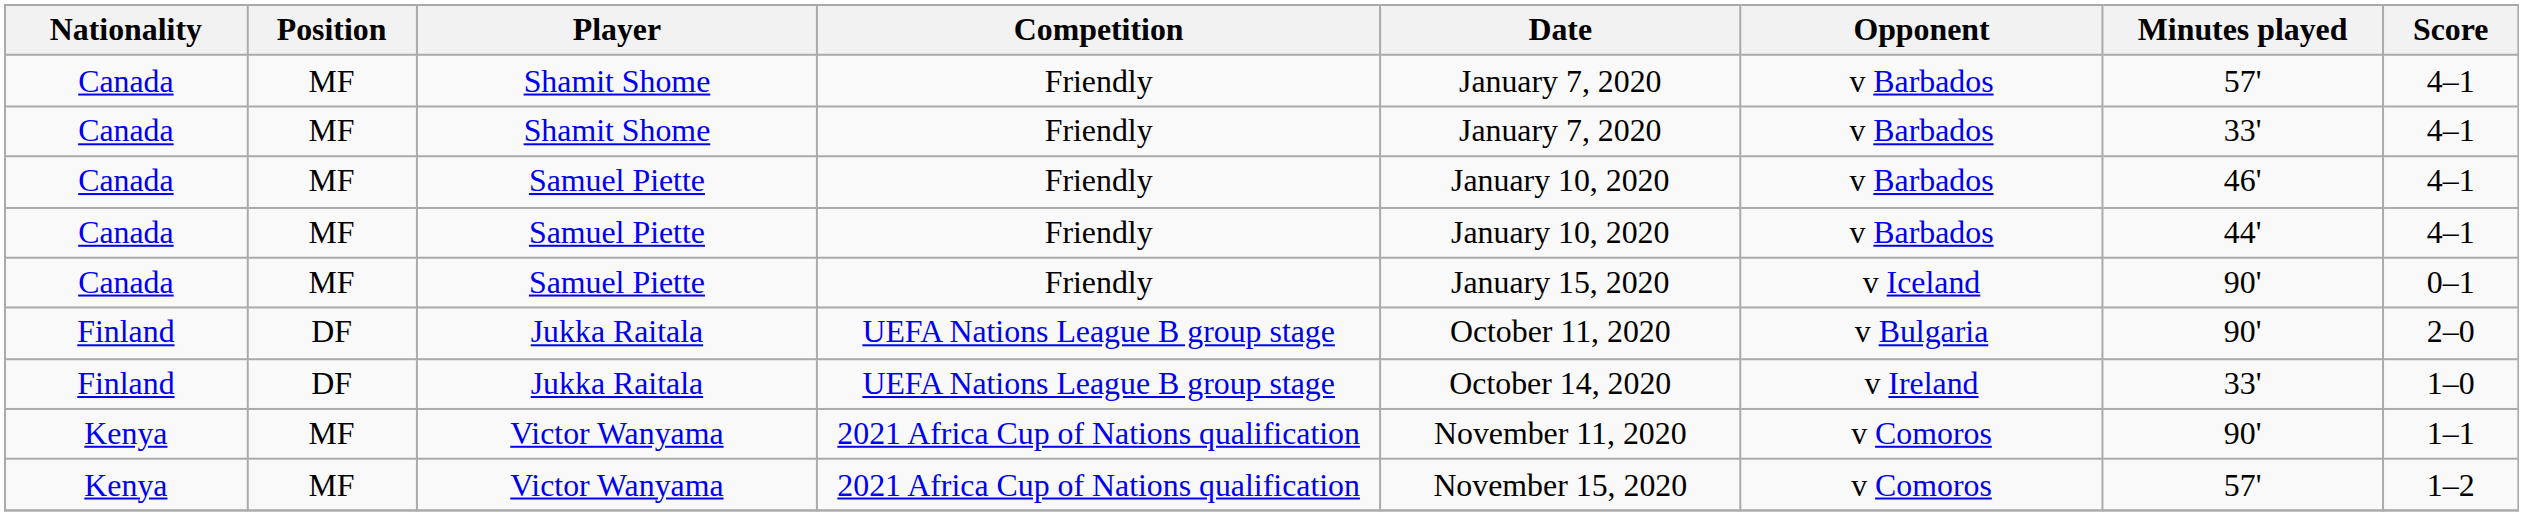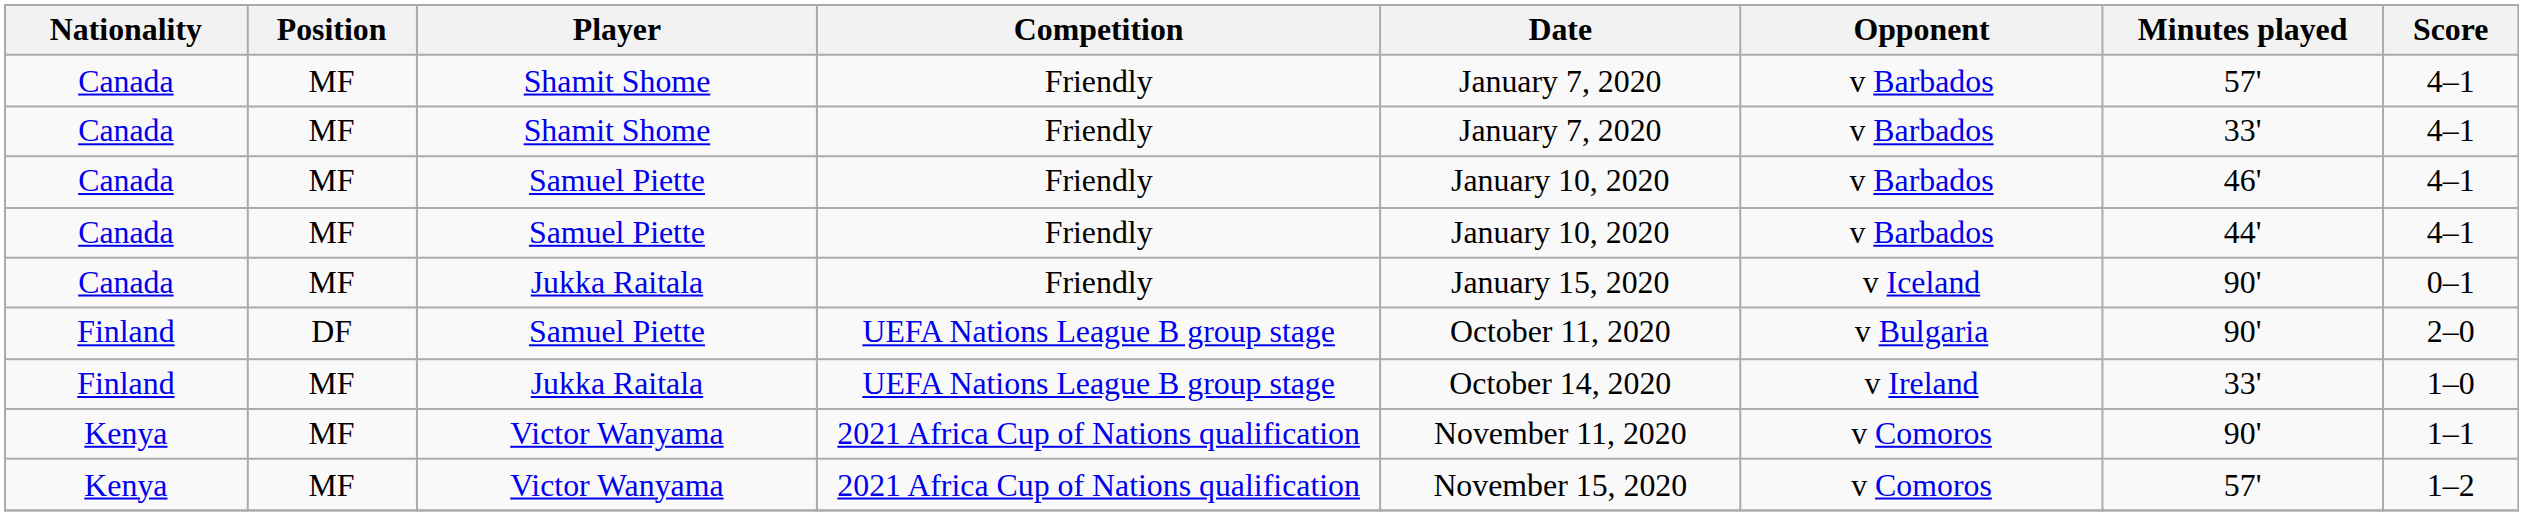(617, 282) Samuel Piette -> (617, 282) Jukka Raitala
(617, 332) Jukka Raitala -> (617, 332) Samuel Piette
(332, 383) DF -> (332, 383) MF
